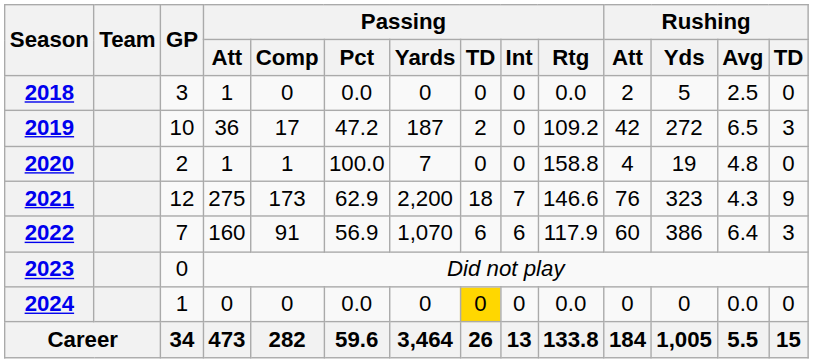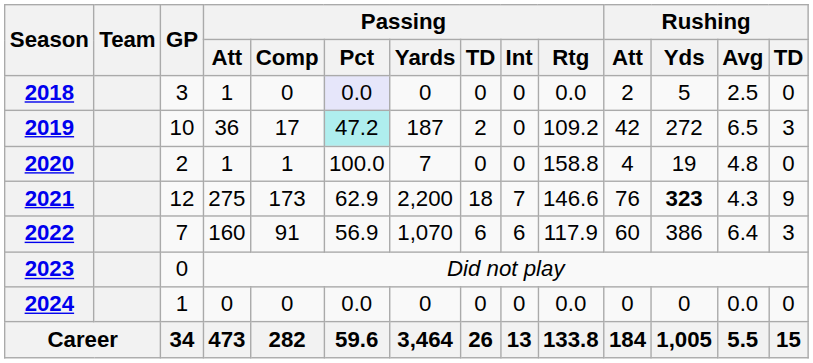(357, 92) no background -> (357, 92) lavender background
(357, 127) no background -> (357, 127) paleturquoise background
(684, 198) normal -> (684, 198) bold
(480, 304) gold background -> (480, 304) no background
